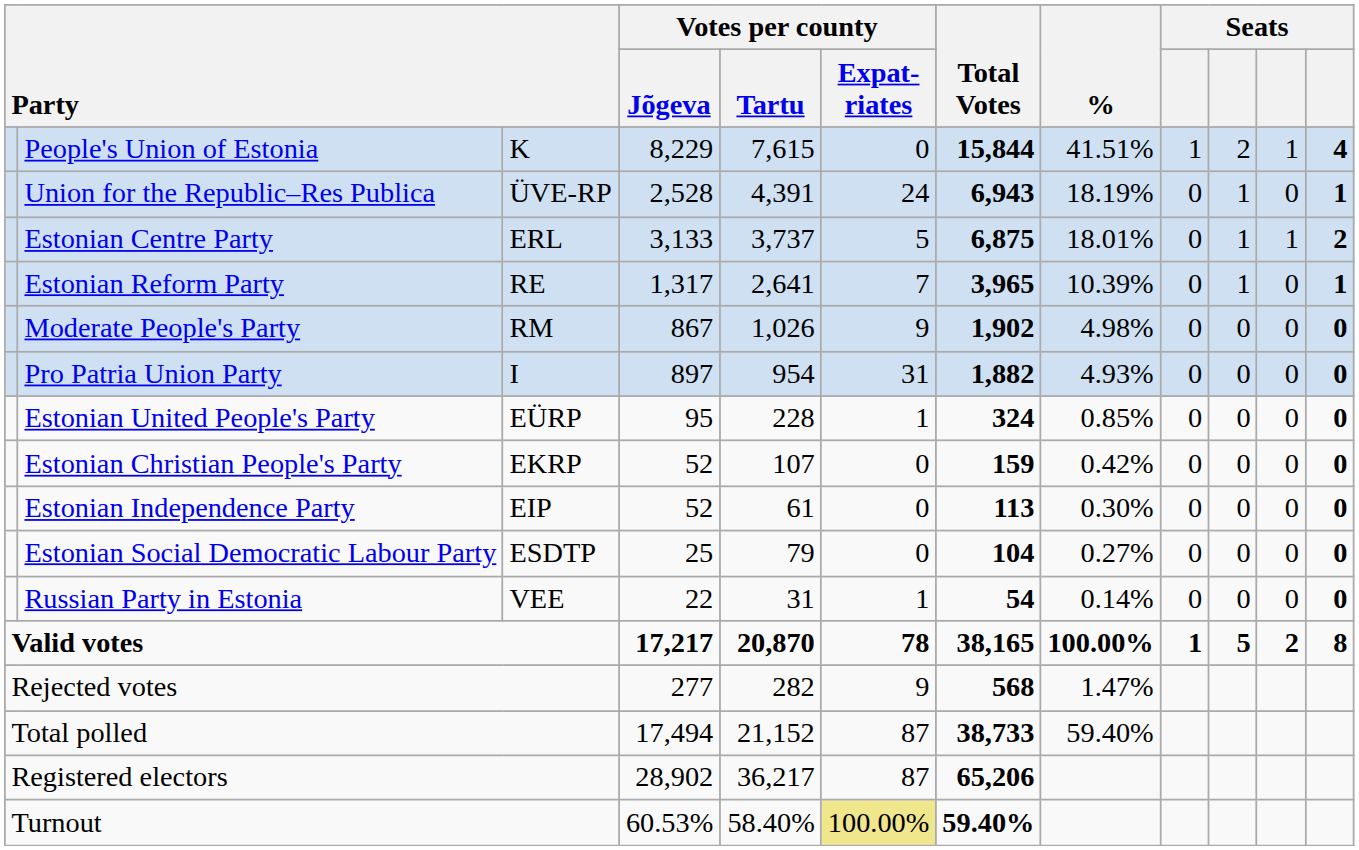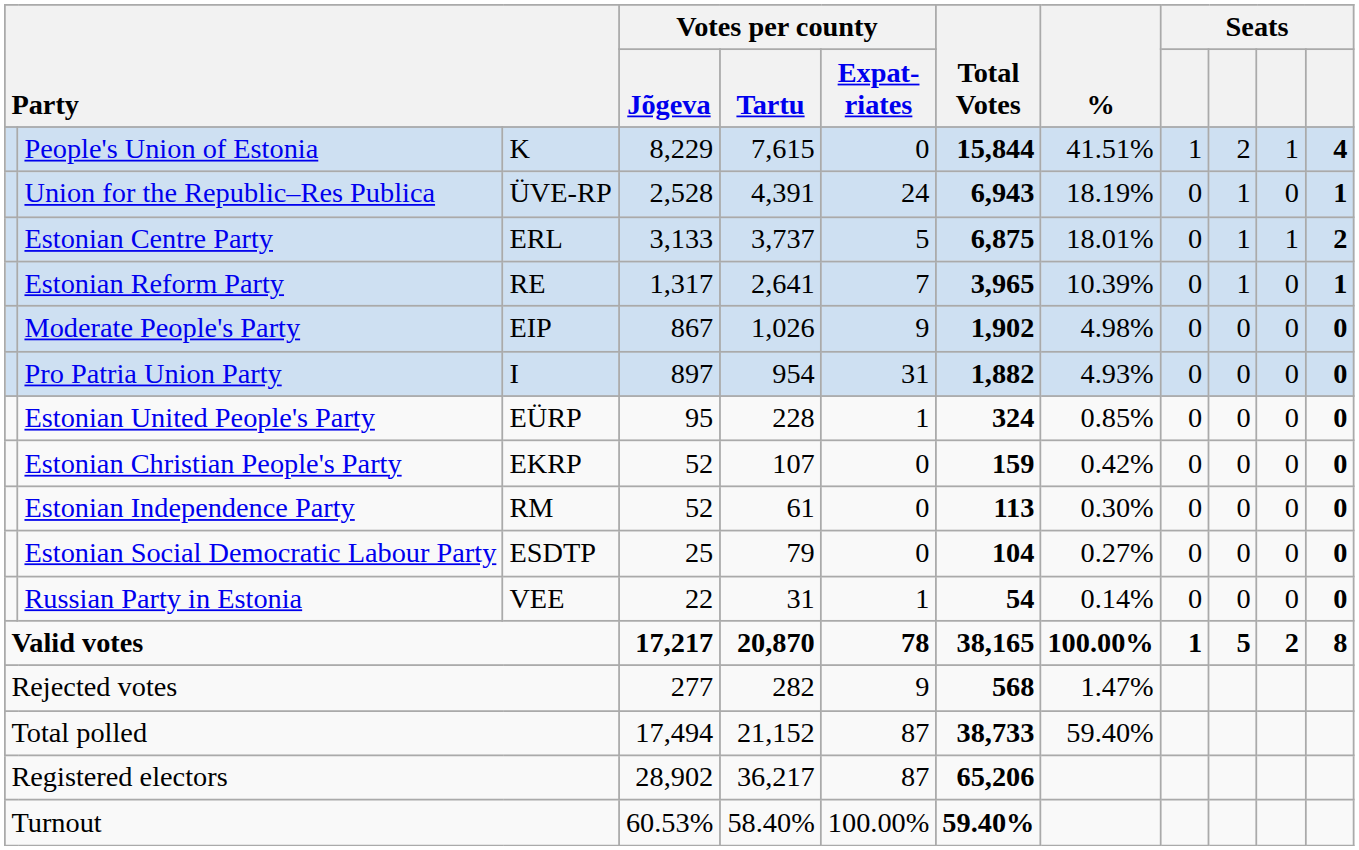(531, 328) RM -> (531, 328) EIP
(531, 507) EIP -> (531, 507) RM
(879, 822) khaki background -> (879, 822) no background
